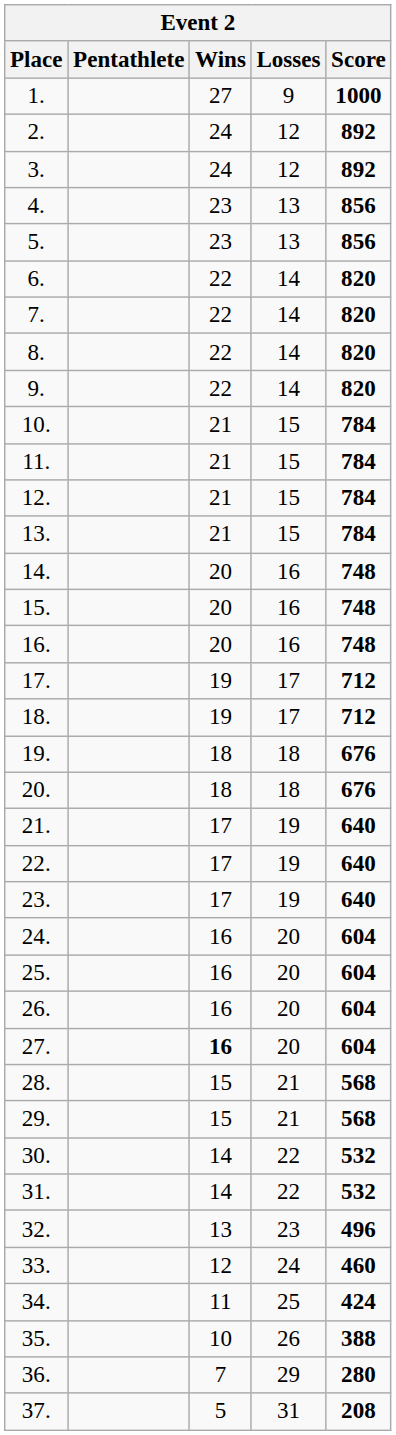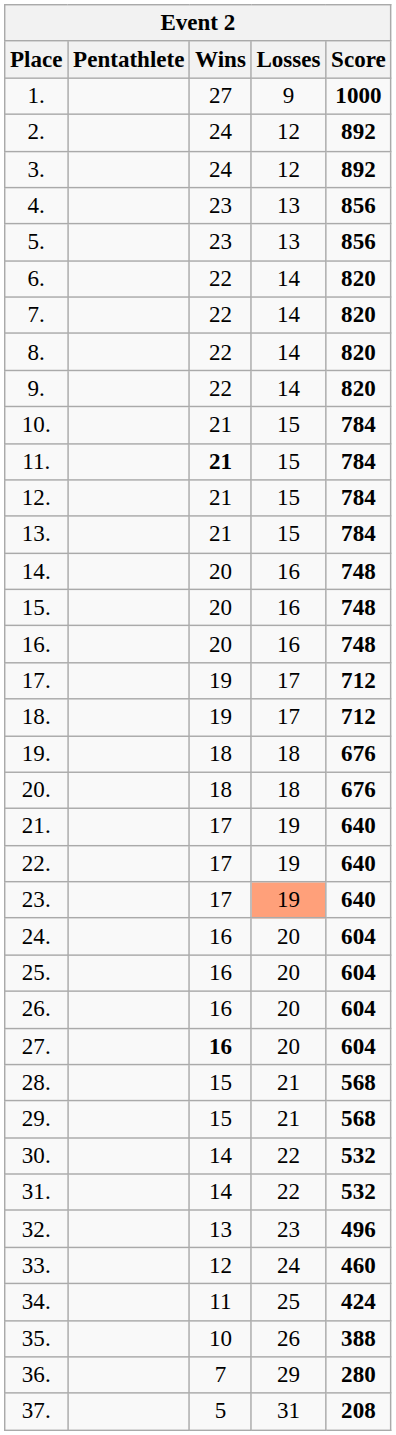(220, 461) normal -> (220, 461) bold
(288, 899) no background -> (288, 899) lightsalmon background
